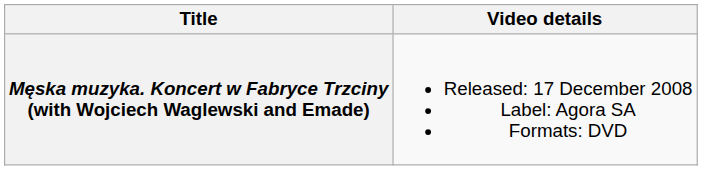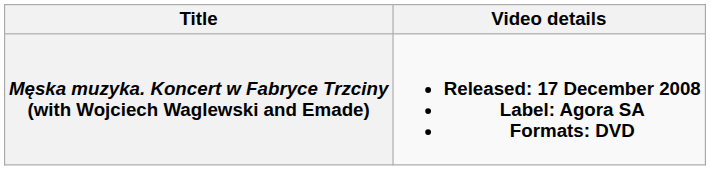(545, 110) normal -> (549, 110) bold
